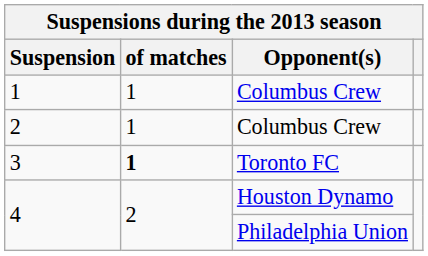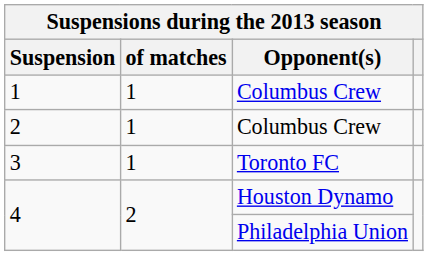(131, 162) bold -> (131, 162) normal
